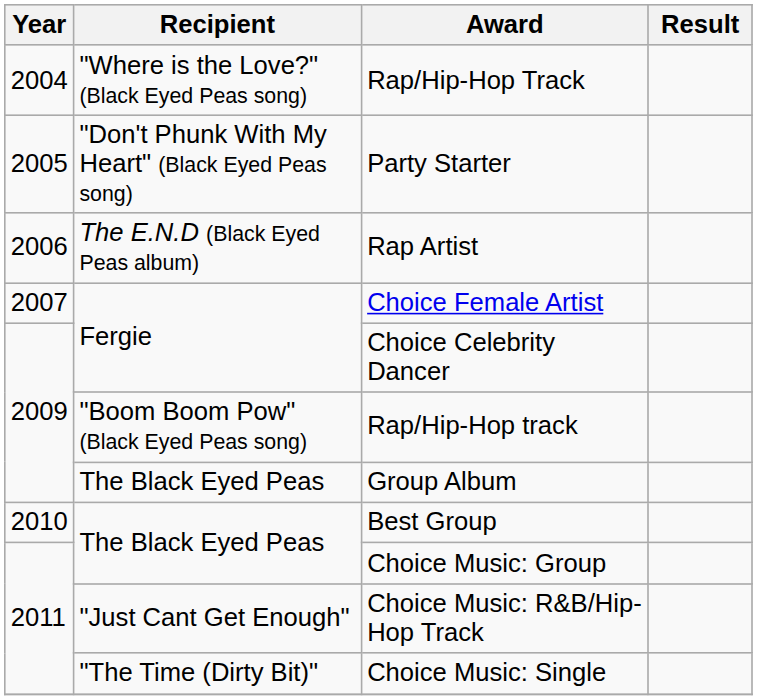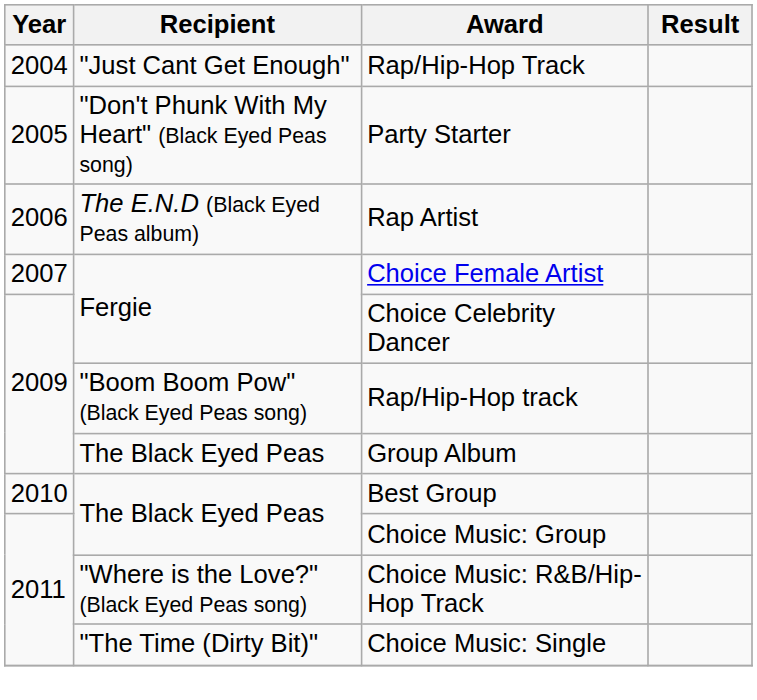(199, 79) "Where is the Love?" (Black Eyed Peas song) -> (214, 65) "Just Cant Get Enough"
(214, 618) "Just Cant Get Enough" -> (199, 589) "Where is the Love?" (Black Eyed Peas song)
